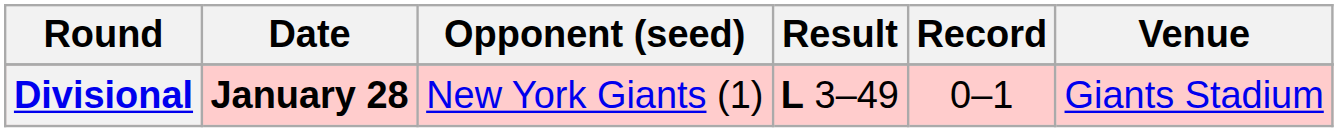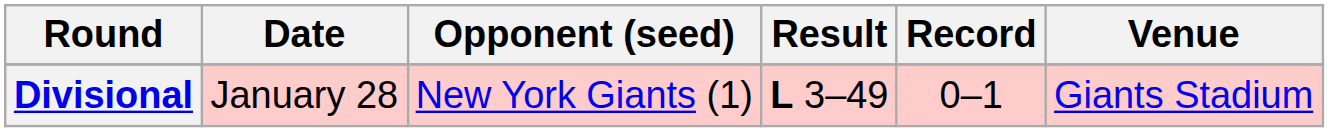(310, 94) bold -> (304, 94) normal
